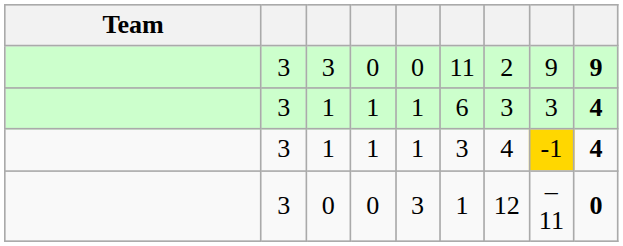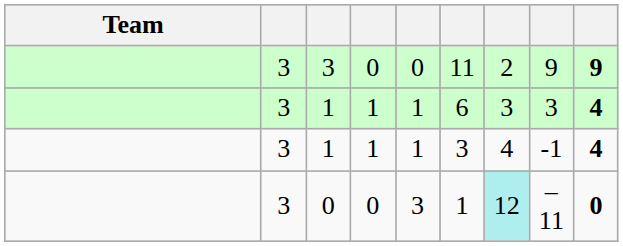(551, 149) gold background -> (551, 149) no background
(507, 205) no background -> (507, 205) paleturquoise background
